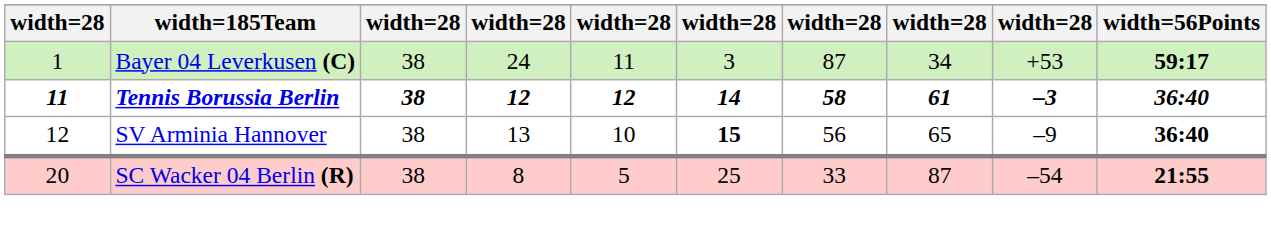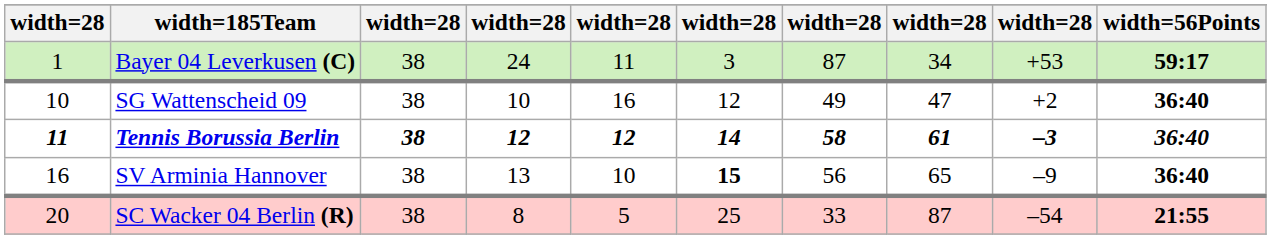+ row: (211, 100)
(57, 135) 12 -> (57, 175) 16
